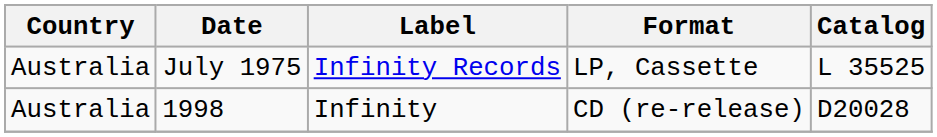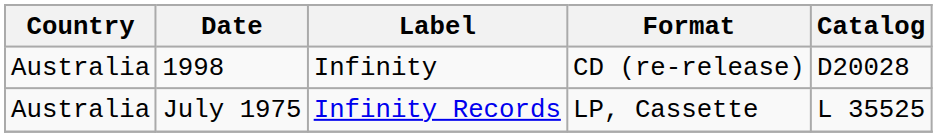rows swapped: (232, 68) <-> (193, 110)
